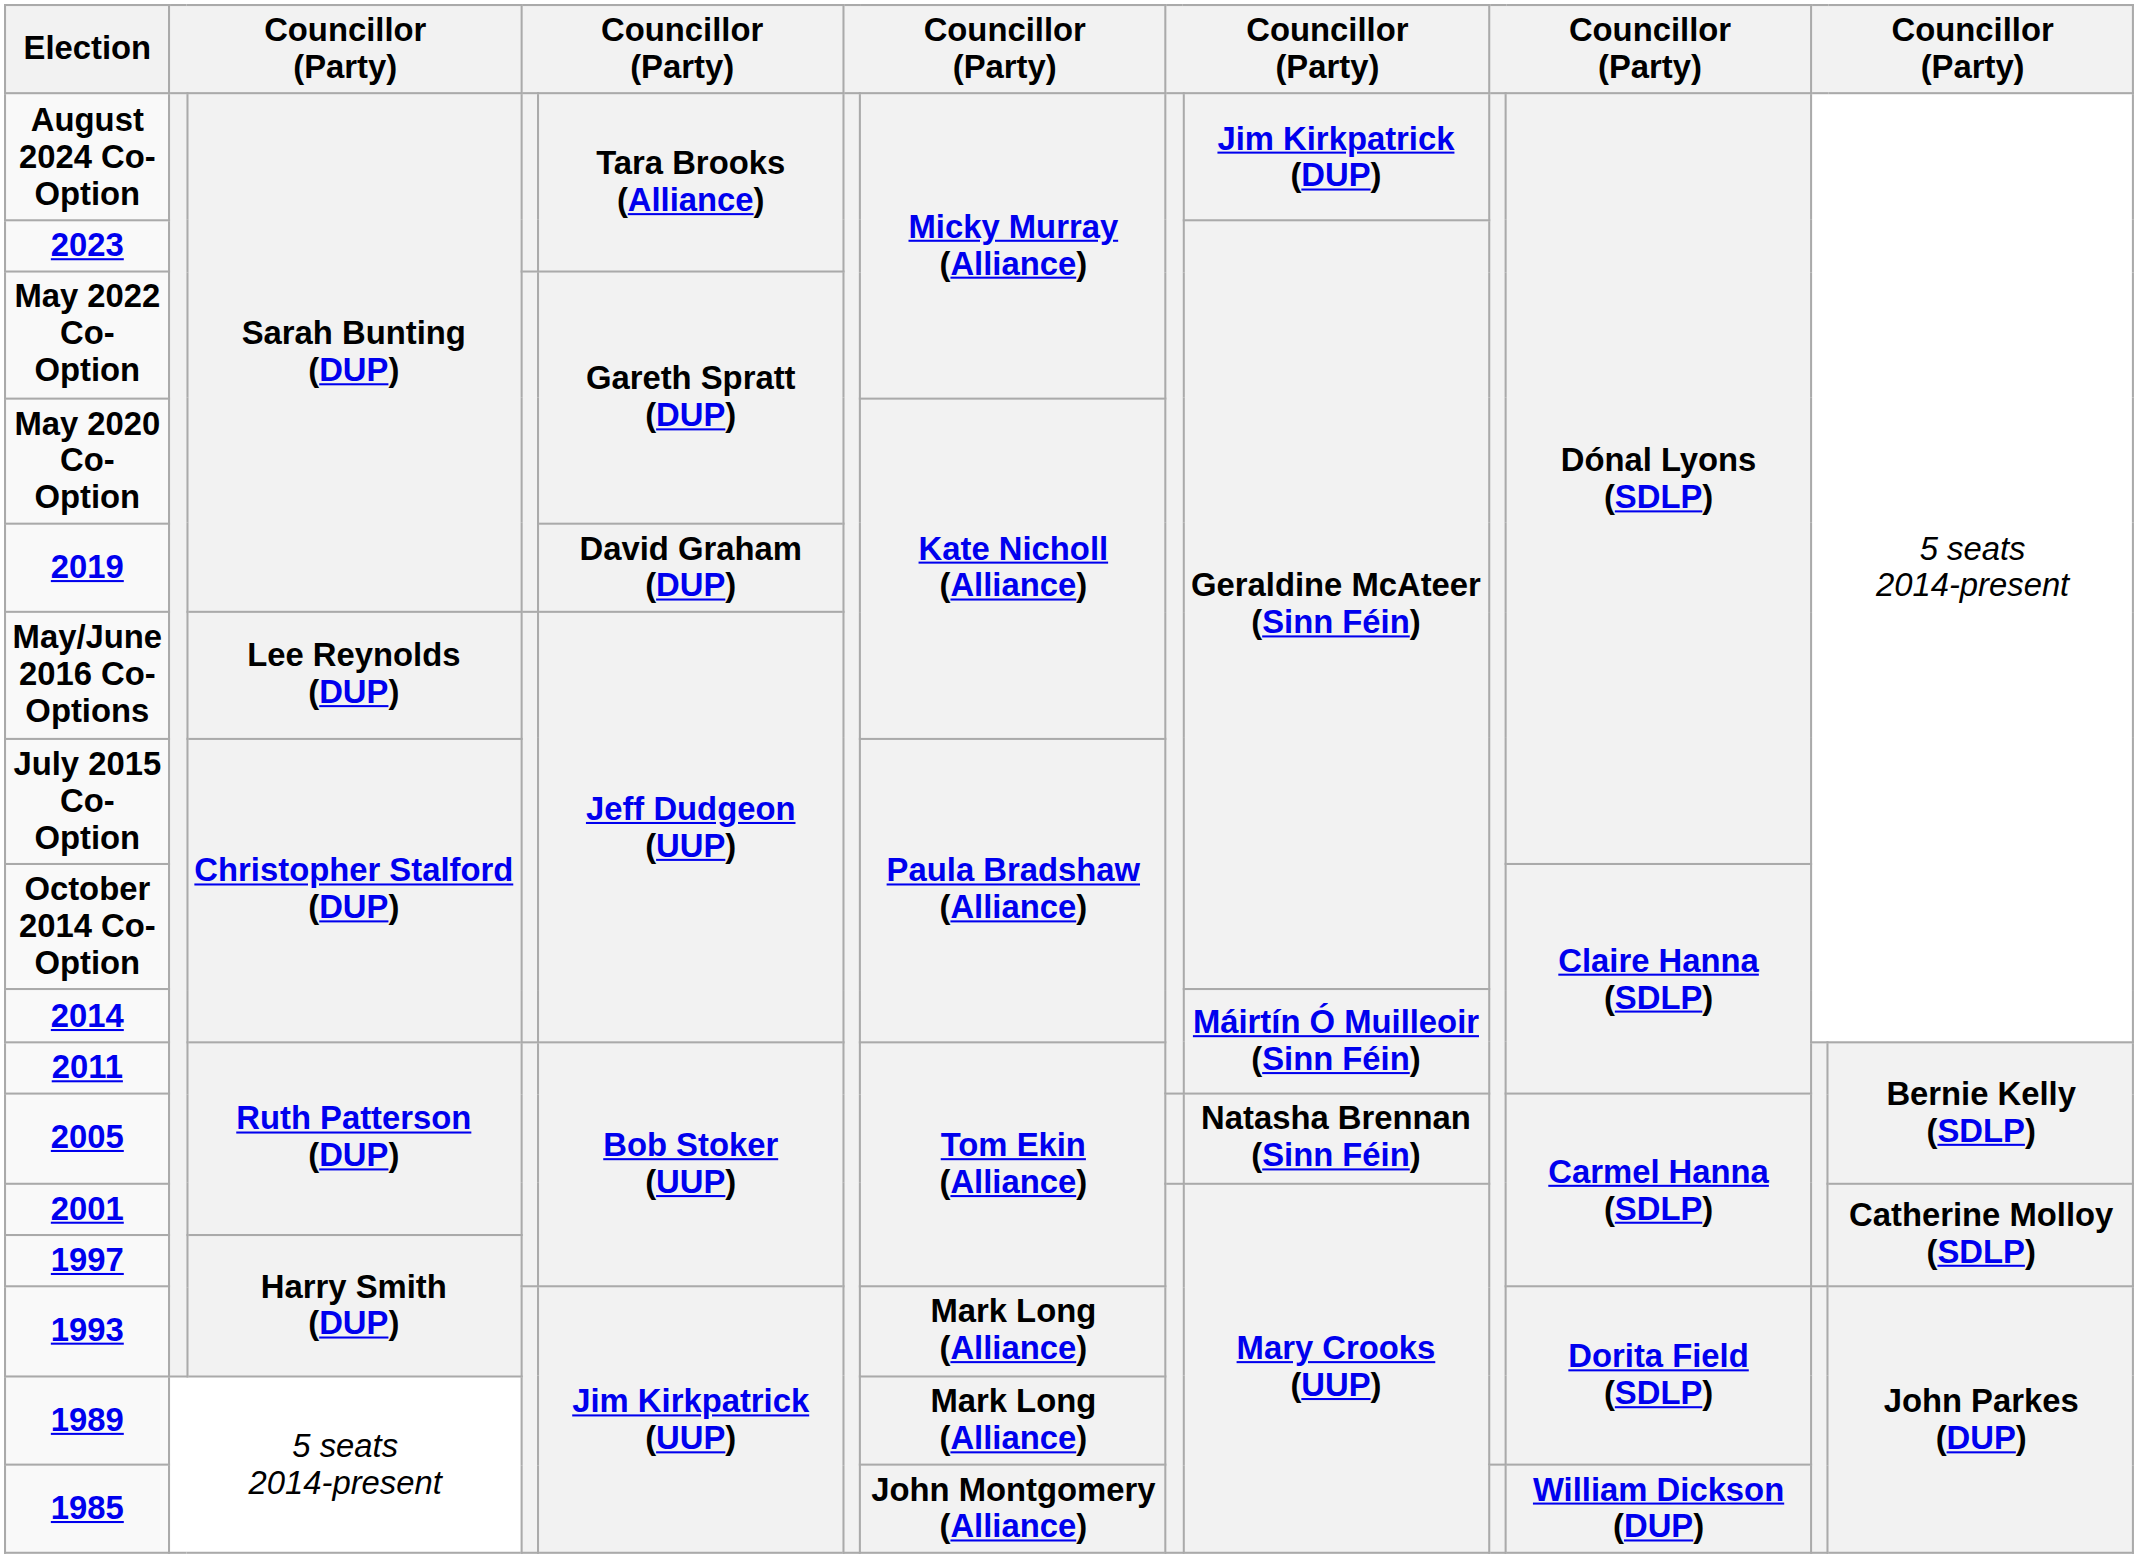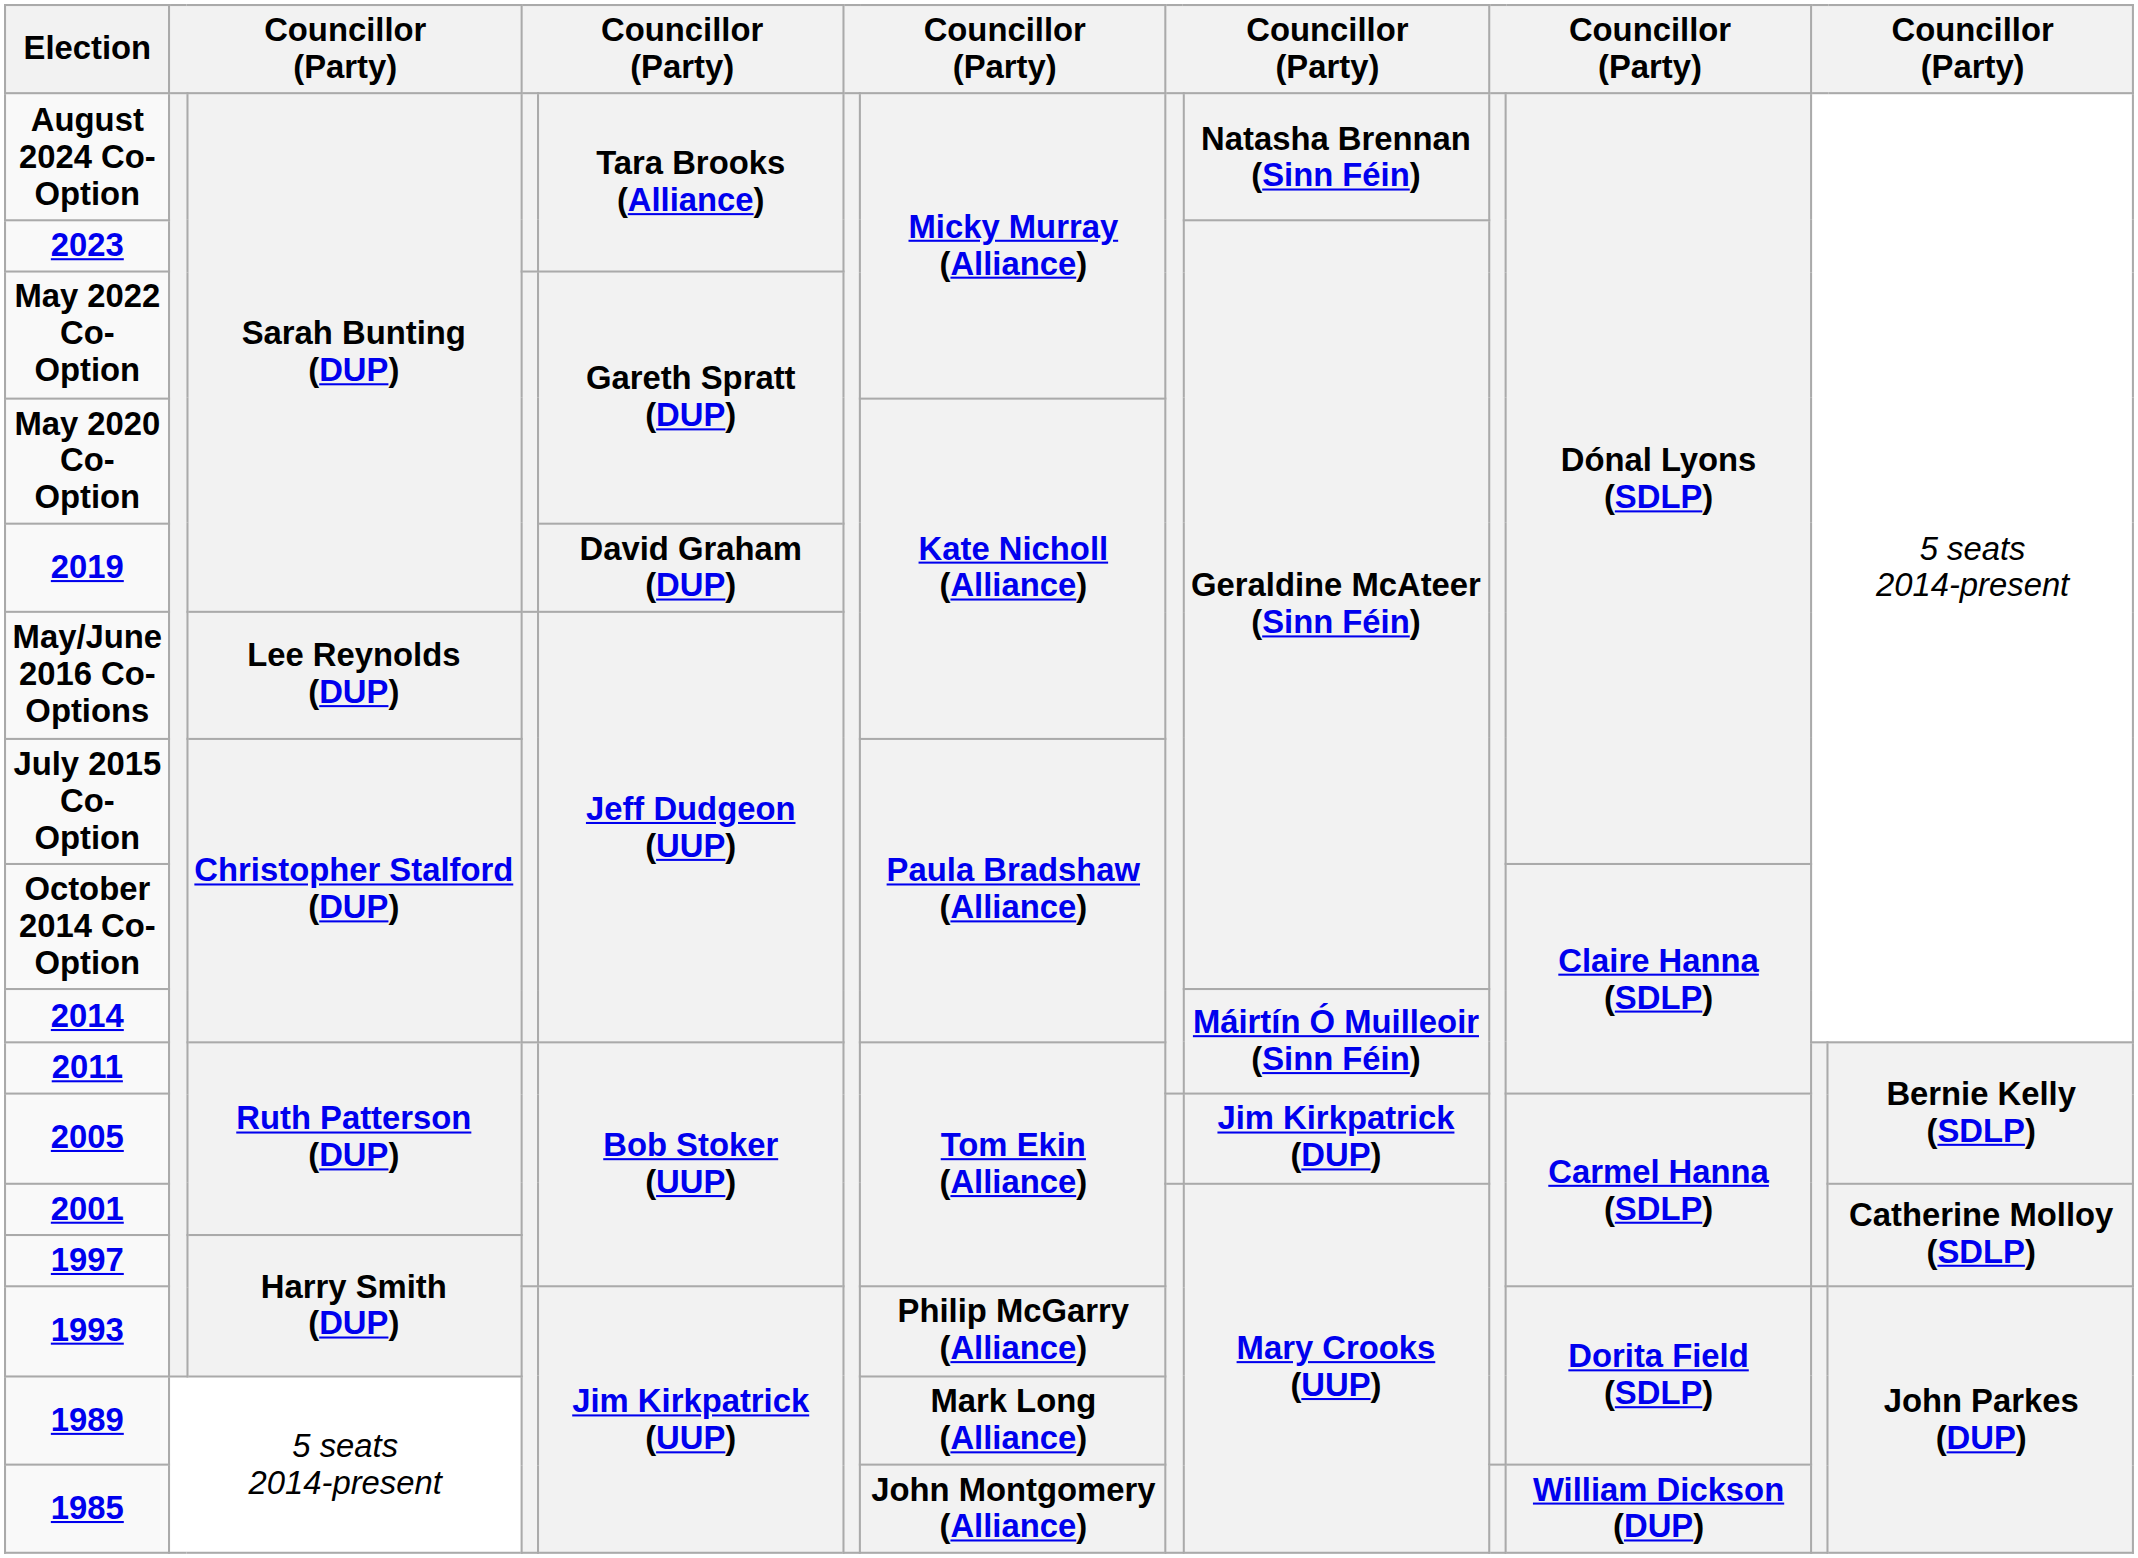(1336, 156) Jim Kirkpatrick (DUP) -> (1336, 156) Natasha Brennan (Sinn Féin)
(1336, 1137) Natasha Brennan (Sinn Féin) -> (1336, 1137) Jim Kirkpatrick (DUP)
(1013, 1330) Mark Long (Alliance) -> (1013, 1330) Philip McGarry (Alliance)
